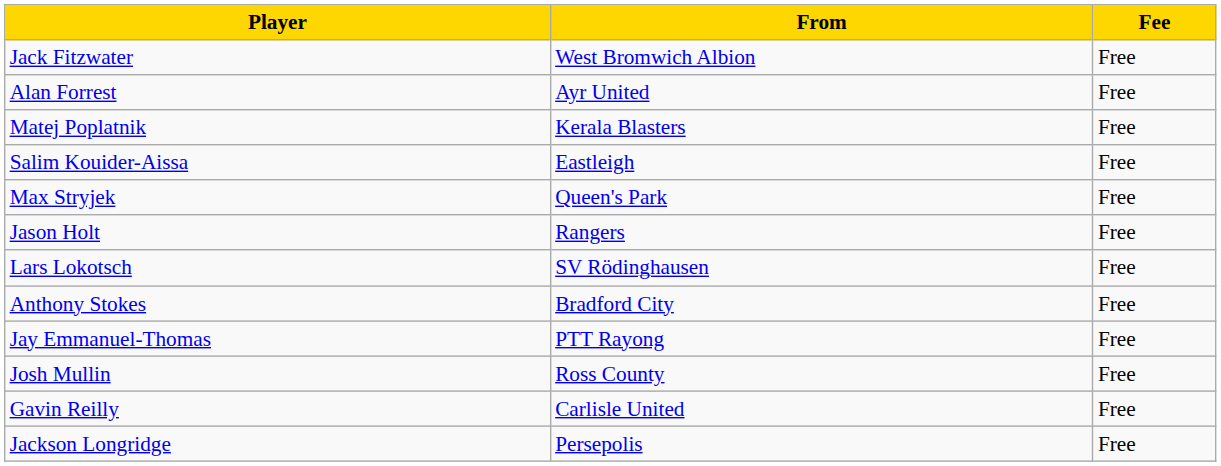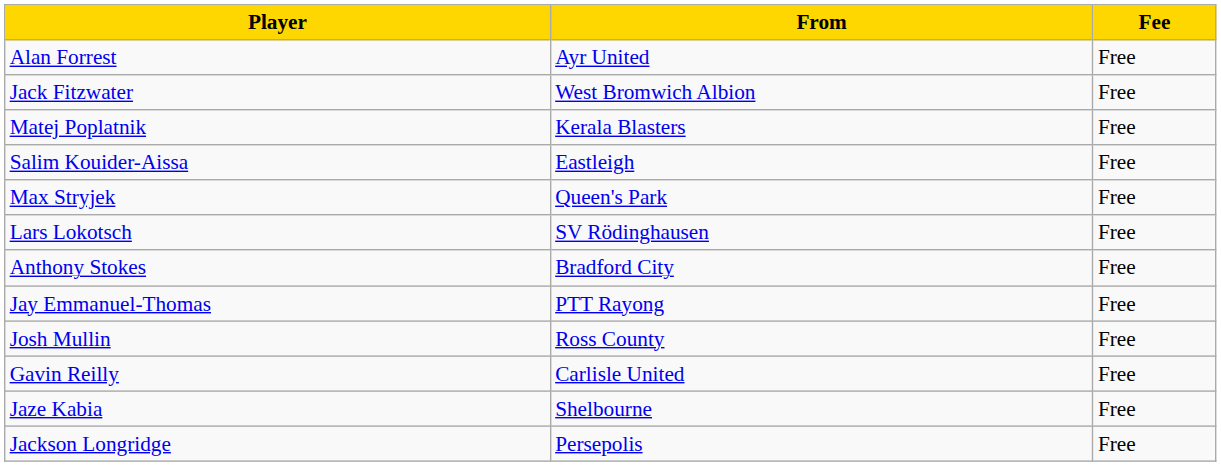rows swapped: (63, 92) <-> (71, 57)
- row: (55, 232)
+ row: (56, 408)
